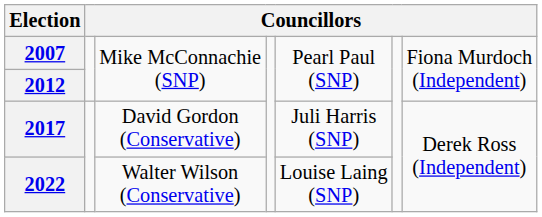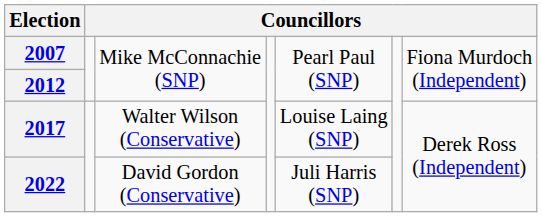(180, 128) David Gordon (Conservative) -> (180, 128) Walter Wilson (Conservative)
(334, 128) Juli Harris (SNP) -> (334, 128) Louise Laing (SNP)
(180, 183) Walter Wilson (Conservative) -> (180, 183) David Gordon (Conservative)
(334, 183) Louise Laing (SNP) -> (334, 183) Juli Harris (SNP)
